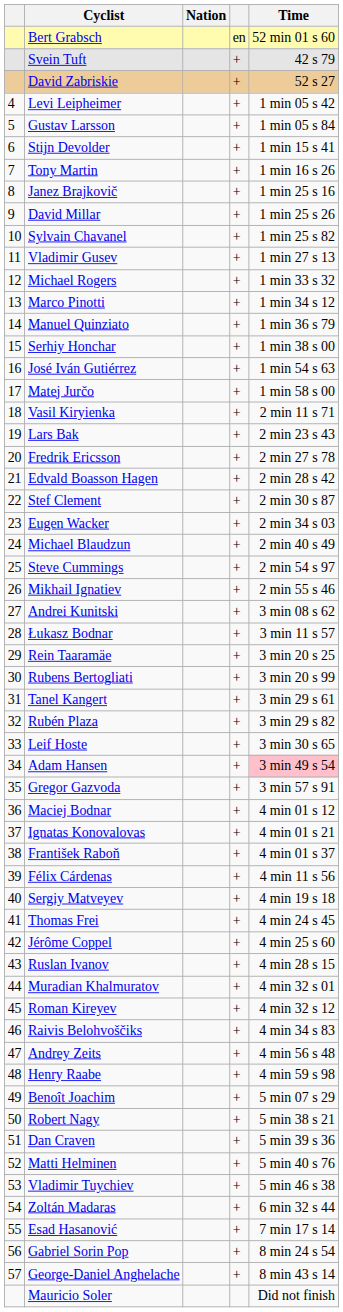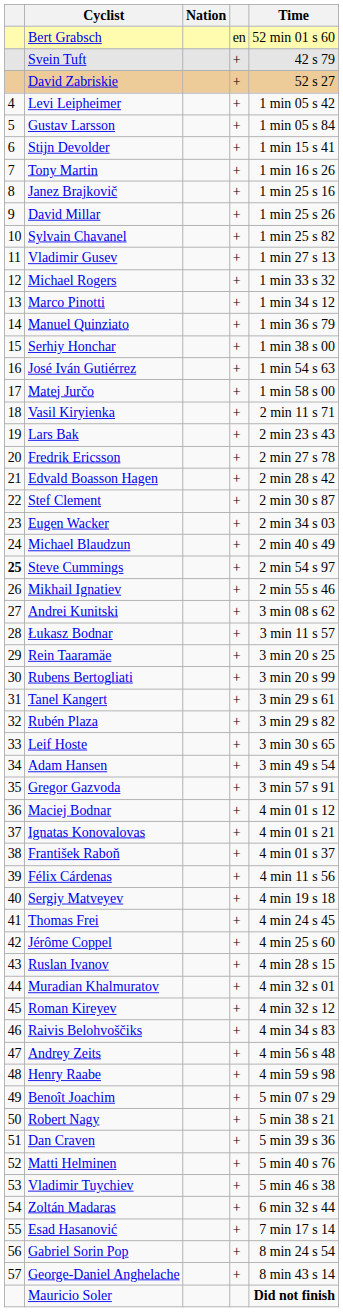(15, 567) normal -> (15, 567) bold
(297, 766) pink background -> (297, 766) no background
(296, 1295) normal -> (294, 1295) bold
